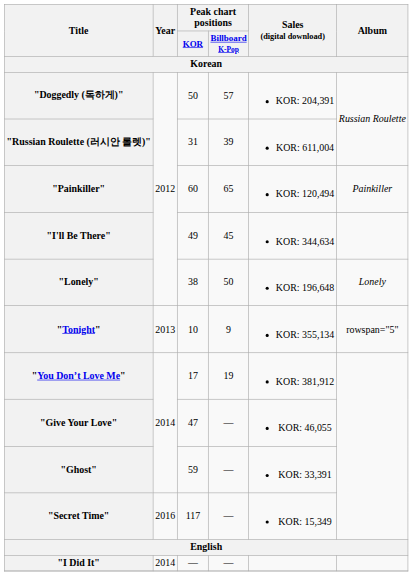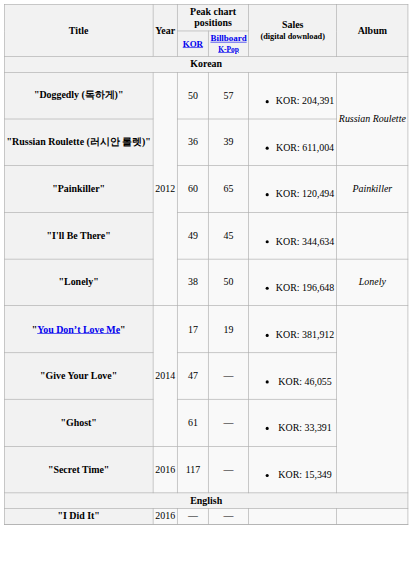(193, 142) 31 -> (193, 142) 36
- row: (79, 329)
(193, 469) 59 -> (193, 422) 61
(165, 563) 2014 -> (165, 516) 2016
